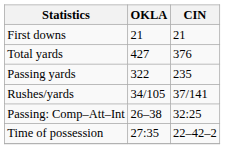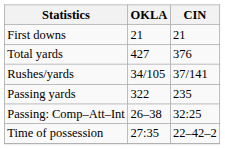rows swapped: (41, 94) <-> (41, 74)
